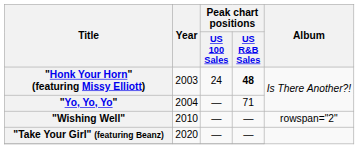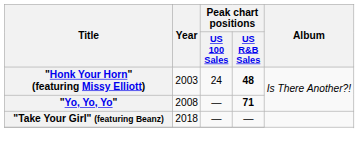(187, 103) 2004 -> (187, 103) 2008
(248, 103) normal -> (248, 103) bold
- row: (89, 119)
(187, 135) 2020 -> (187, 119) 2018
